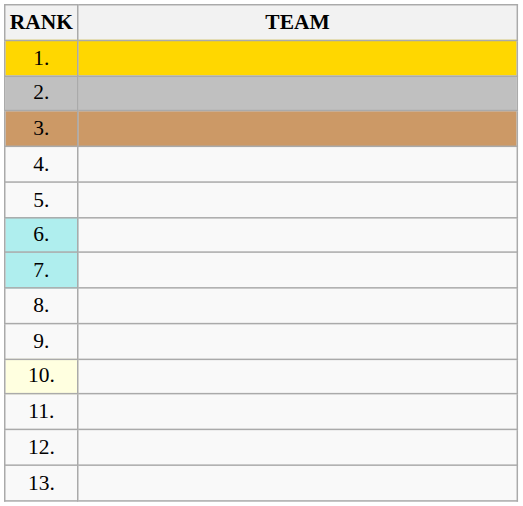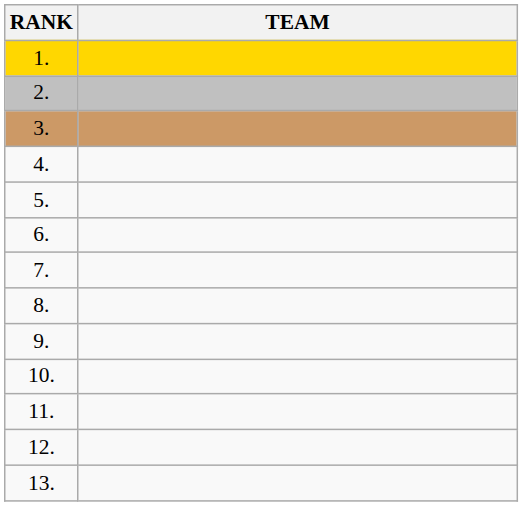(41, 234) paleturquoise background -> (41, 234) no background
(41, 270) paleturquoise background -> (41, 270) no background
(41, 376) lightyellow background -> (41, 376) no background
